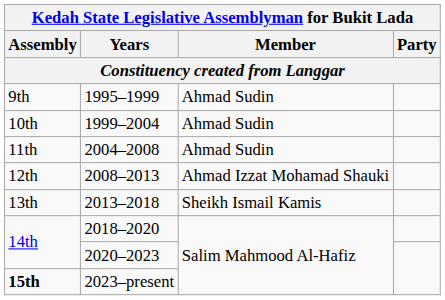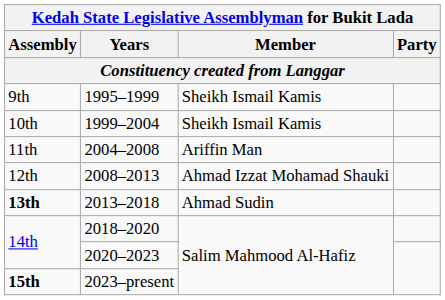(228, 96) Ahmad Sudin -> (252, 96) Sheikh Ismail Kamis
(228, 123) Ahmad Sudin -> (252, 123) Sheikh Ismail Kamis
(228, 149) Ahmad Sudin -> (222, 149) Ariffin Man
(23, 202) normal -> (24, 202) bold
(252, 202) Sheikh Ismail Kamis -> (228, 202) Ahmad Sudin
